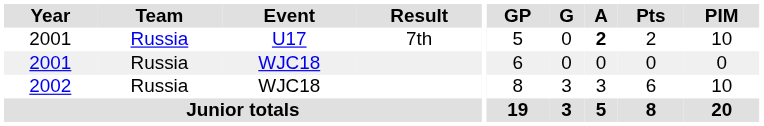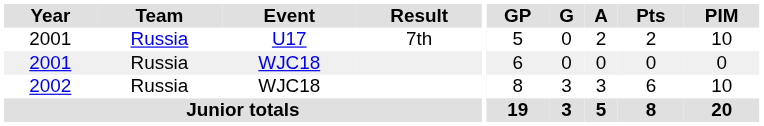(601, 39) bold -> (601, 39) normal
